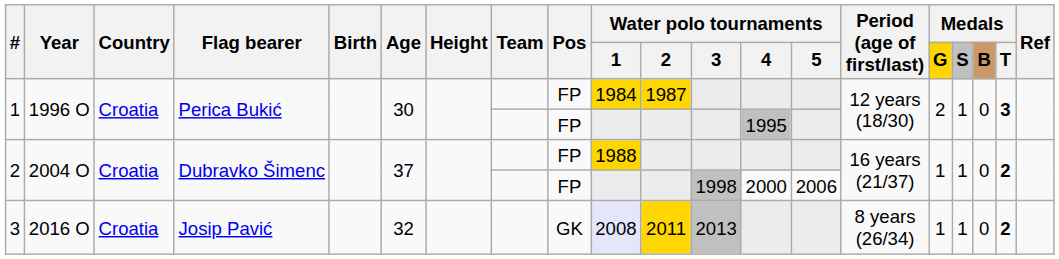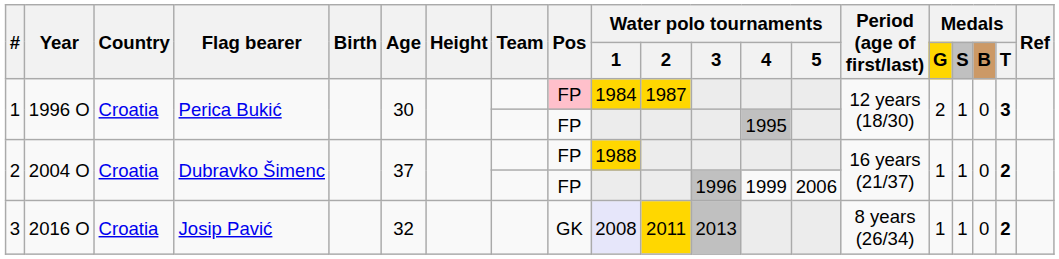(569, 94) no background -> (569, 94) pink background
(716, 186) 1998 -> (716, 186) 1996
(766, 186) 2000 -> (766, 186) 1999
